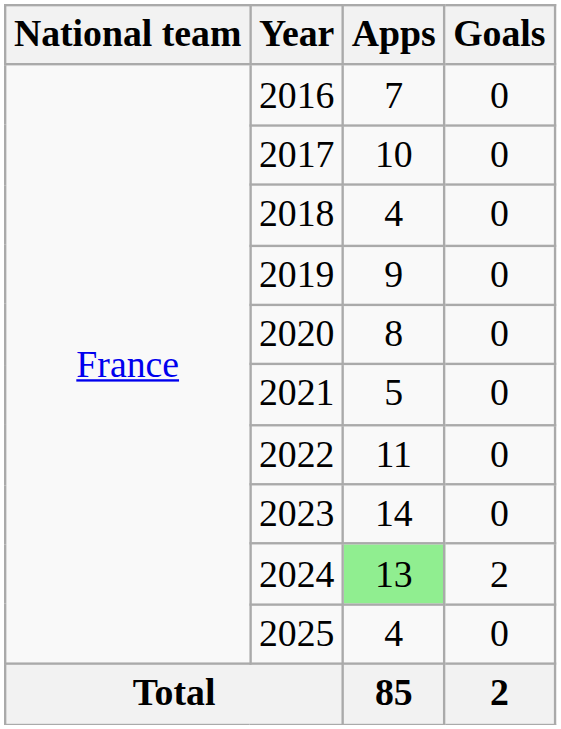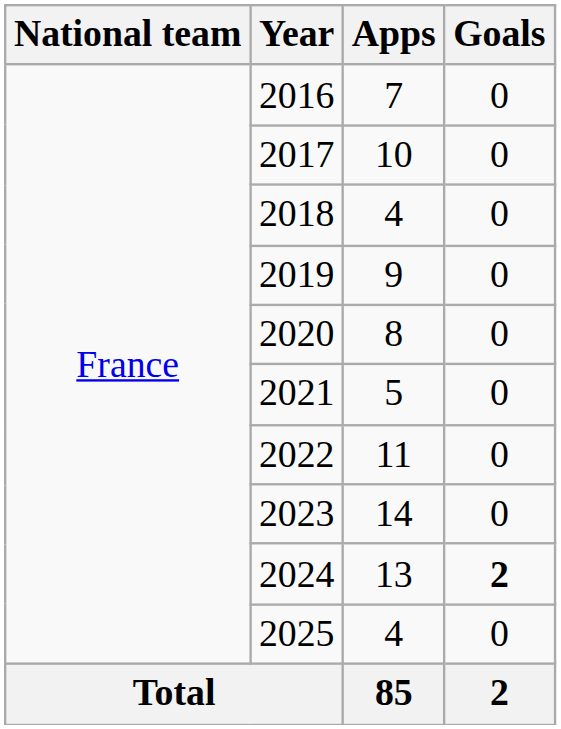(394, 573) lightgreen background -> (394, 573) no background
(499, 573) normal -> (499, 573) bold
